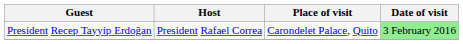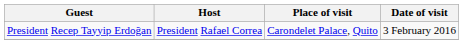(419, 30) lightgreen background -> (419, 30) no background
